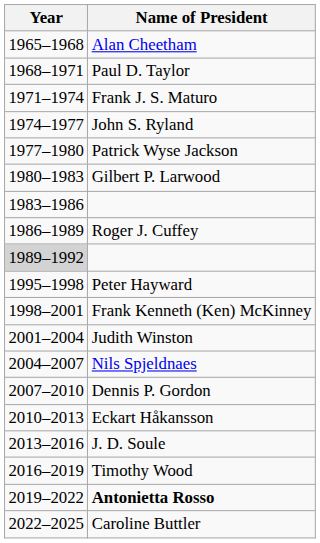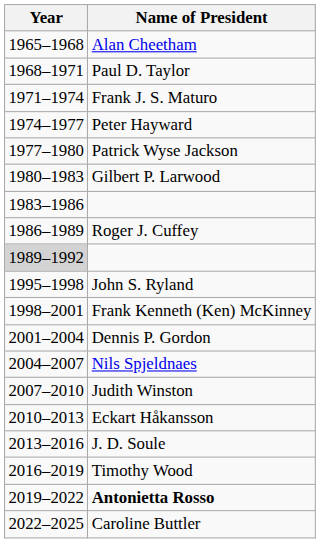(143, 124) John S. Ryland -> (142, 124) Peter Hayward
(142, 284) Peter Hayward -> (143, 284) John S. Ryland
(142, 337) Judith Winston -> (151, 337) Dennis P. Gordon
(151, 390) Dennis P. Gordon -> (142, 390) Judith Winston
